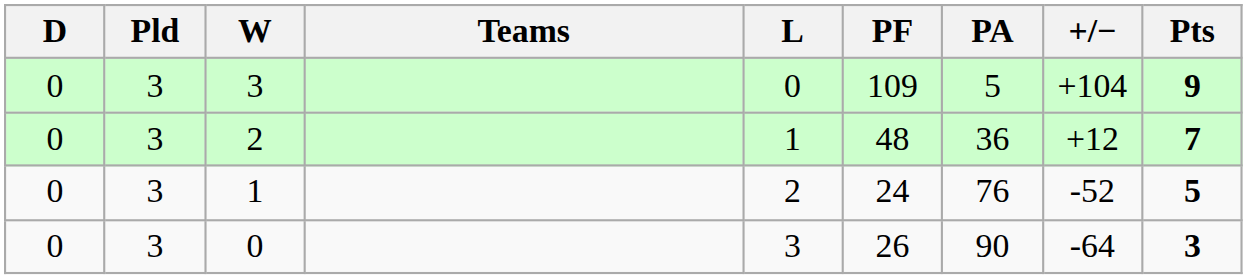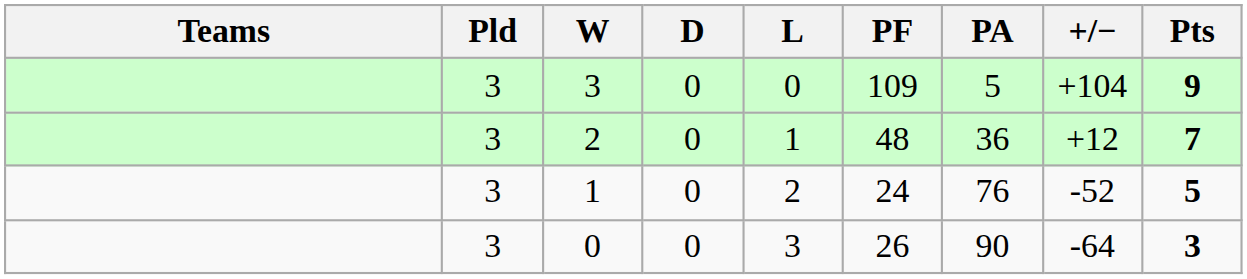columns swapped: (524, 31) <-> (55, 31)
